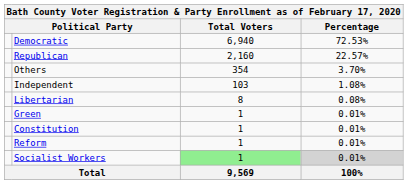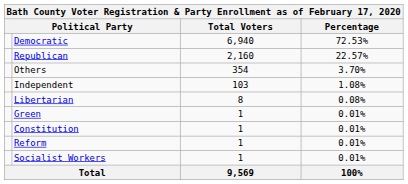(240, 158) lightgreen background -> (240, 158) no background
(352, 158) lightgrey background -> (352, 158) no background
